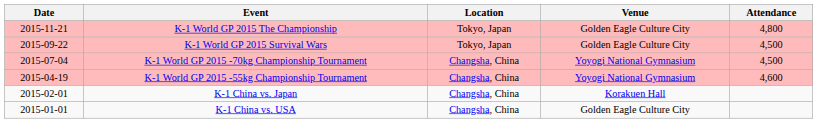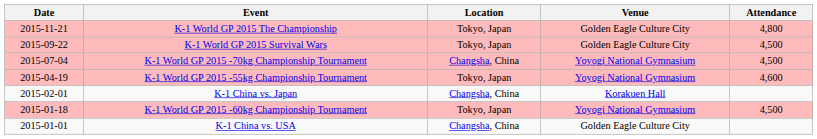(484, 77) Changsha, China -> (484, 77) Tokyo, Japan
+ row: (256, 110)
